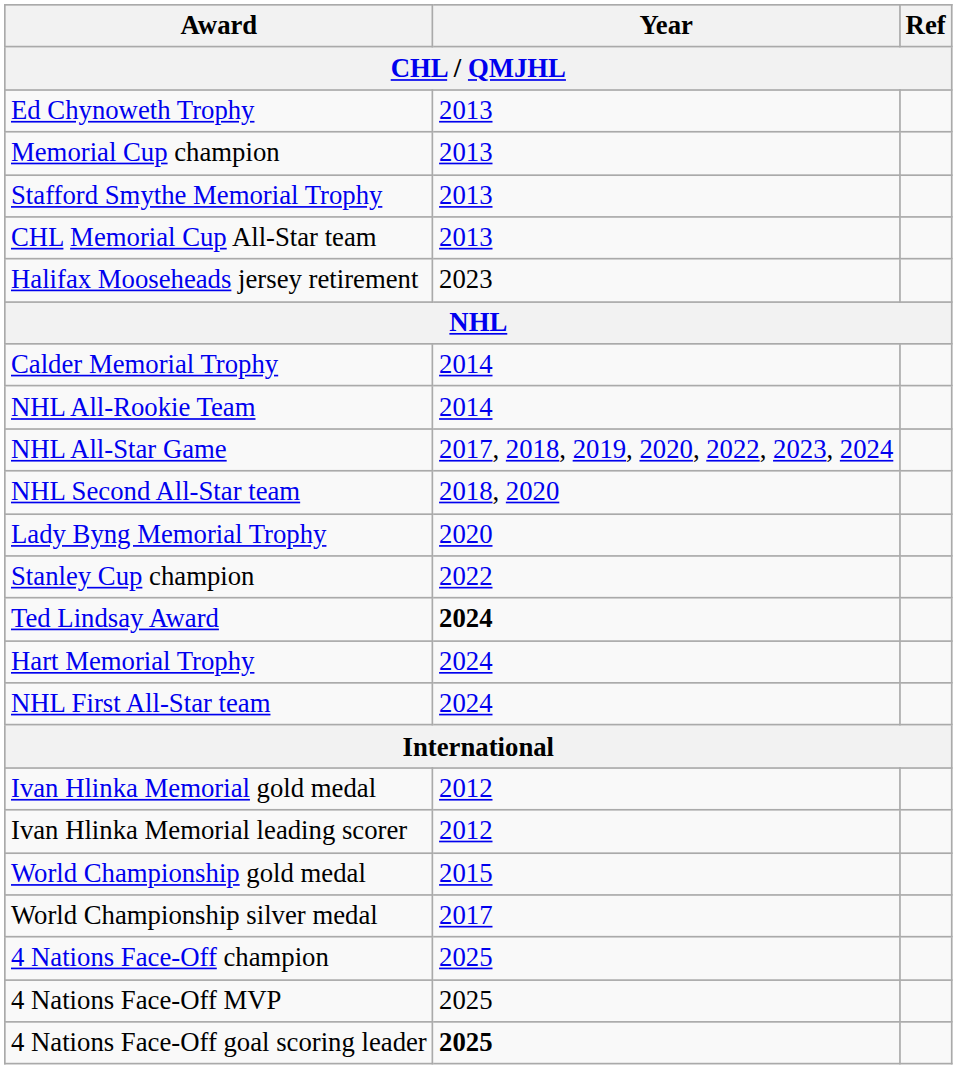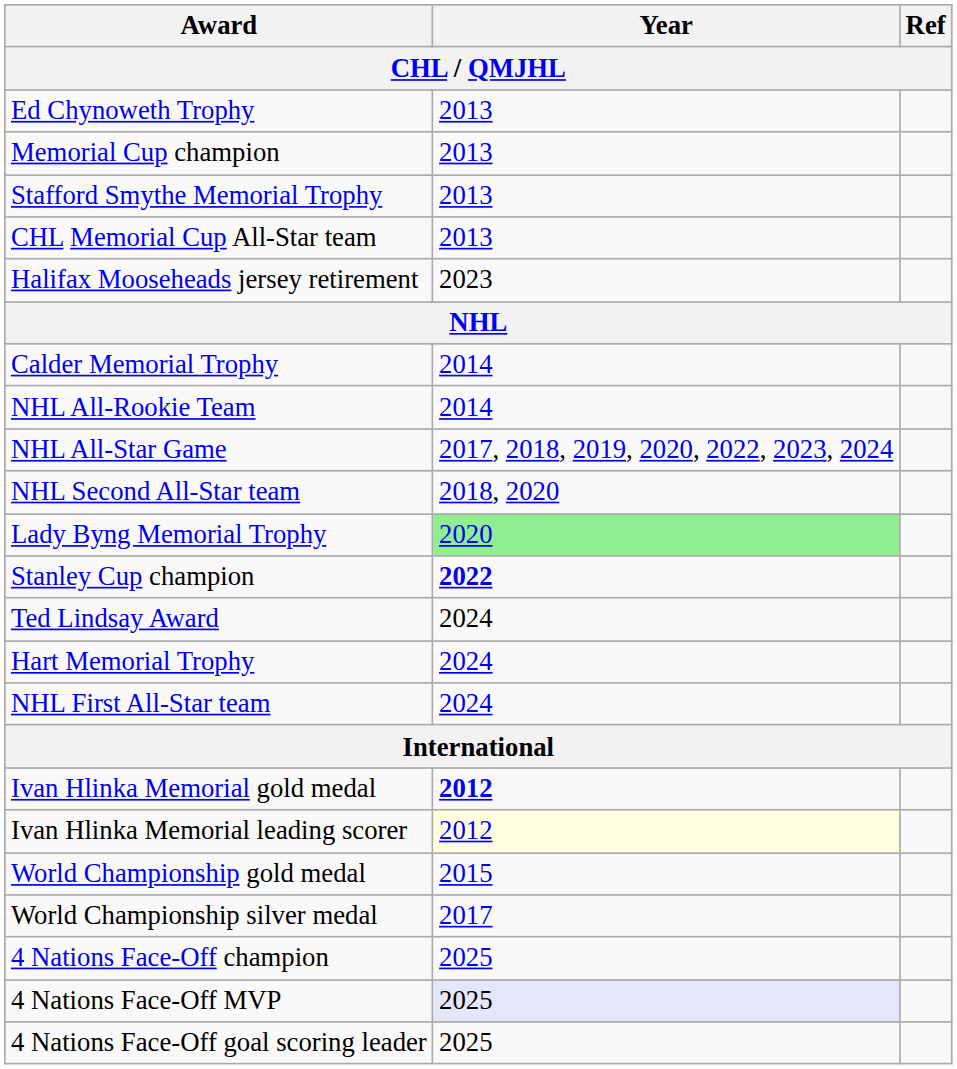(466, 534) no background -> (466, 534) lightgreen background
(466, 576) normal -> (466, 576) bold
(466, 618) bold -> (466, 618) normal
(466, 788) normal -> (466, 788) bold
(466, 830) no background -> (466, 830) lightyellow background
(466, 1000) no background -> (466, 1000) lavender background
(466, 1042) bold -> (466, 1042) normal
